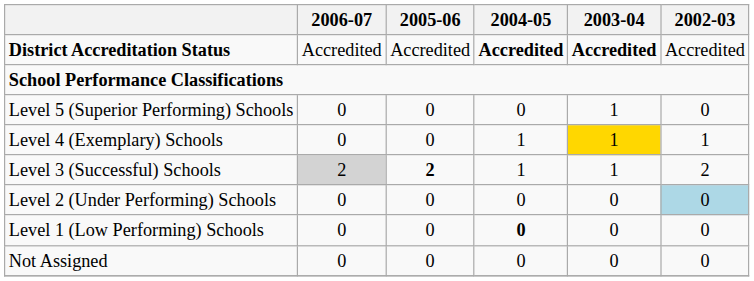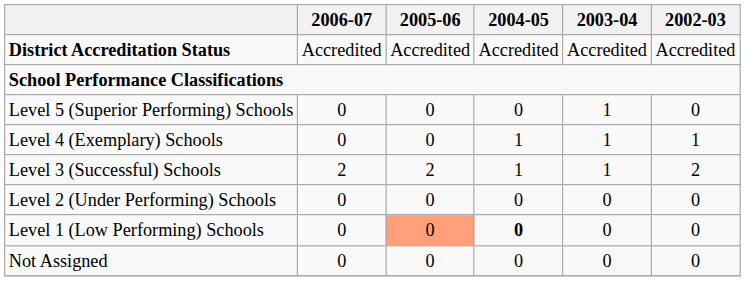(521, 49) bold -> (519, 49) normal
(614, 49) bold -> (607, 49) normal
(614, 140) gold background -> (607, 140) no background
(342, 170) lightgrey background -> (342, 170) no background
(430, 170) bold -> (430, 170) normal
(705, 200) lightblue background -> (695, 200) no background
(430, 230) no background -> (430, 230) lightsalmon background
